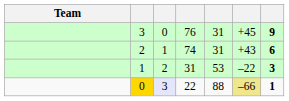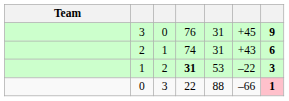(190, 68) normal -> (190, 68) bold
(142, 86) gold background -> (142, 86) no background
(165, 86) lavender background -> (165, 86) no background
(247, 86) khaki background -> (247, 86) no background
(272, 86) no background -> (272, 86) pink background
